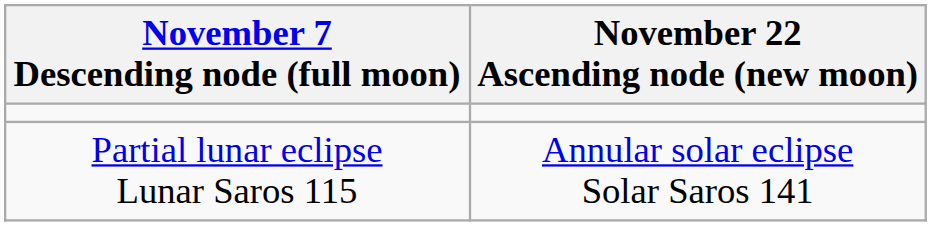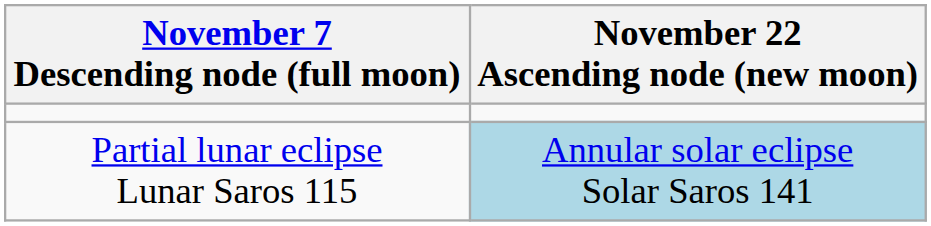(698, 170) no background -> (698, 170) lightblue background
